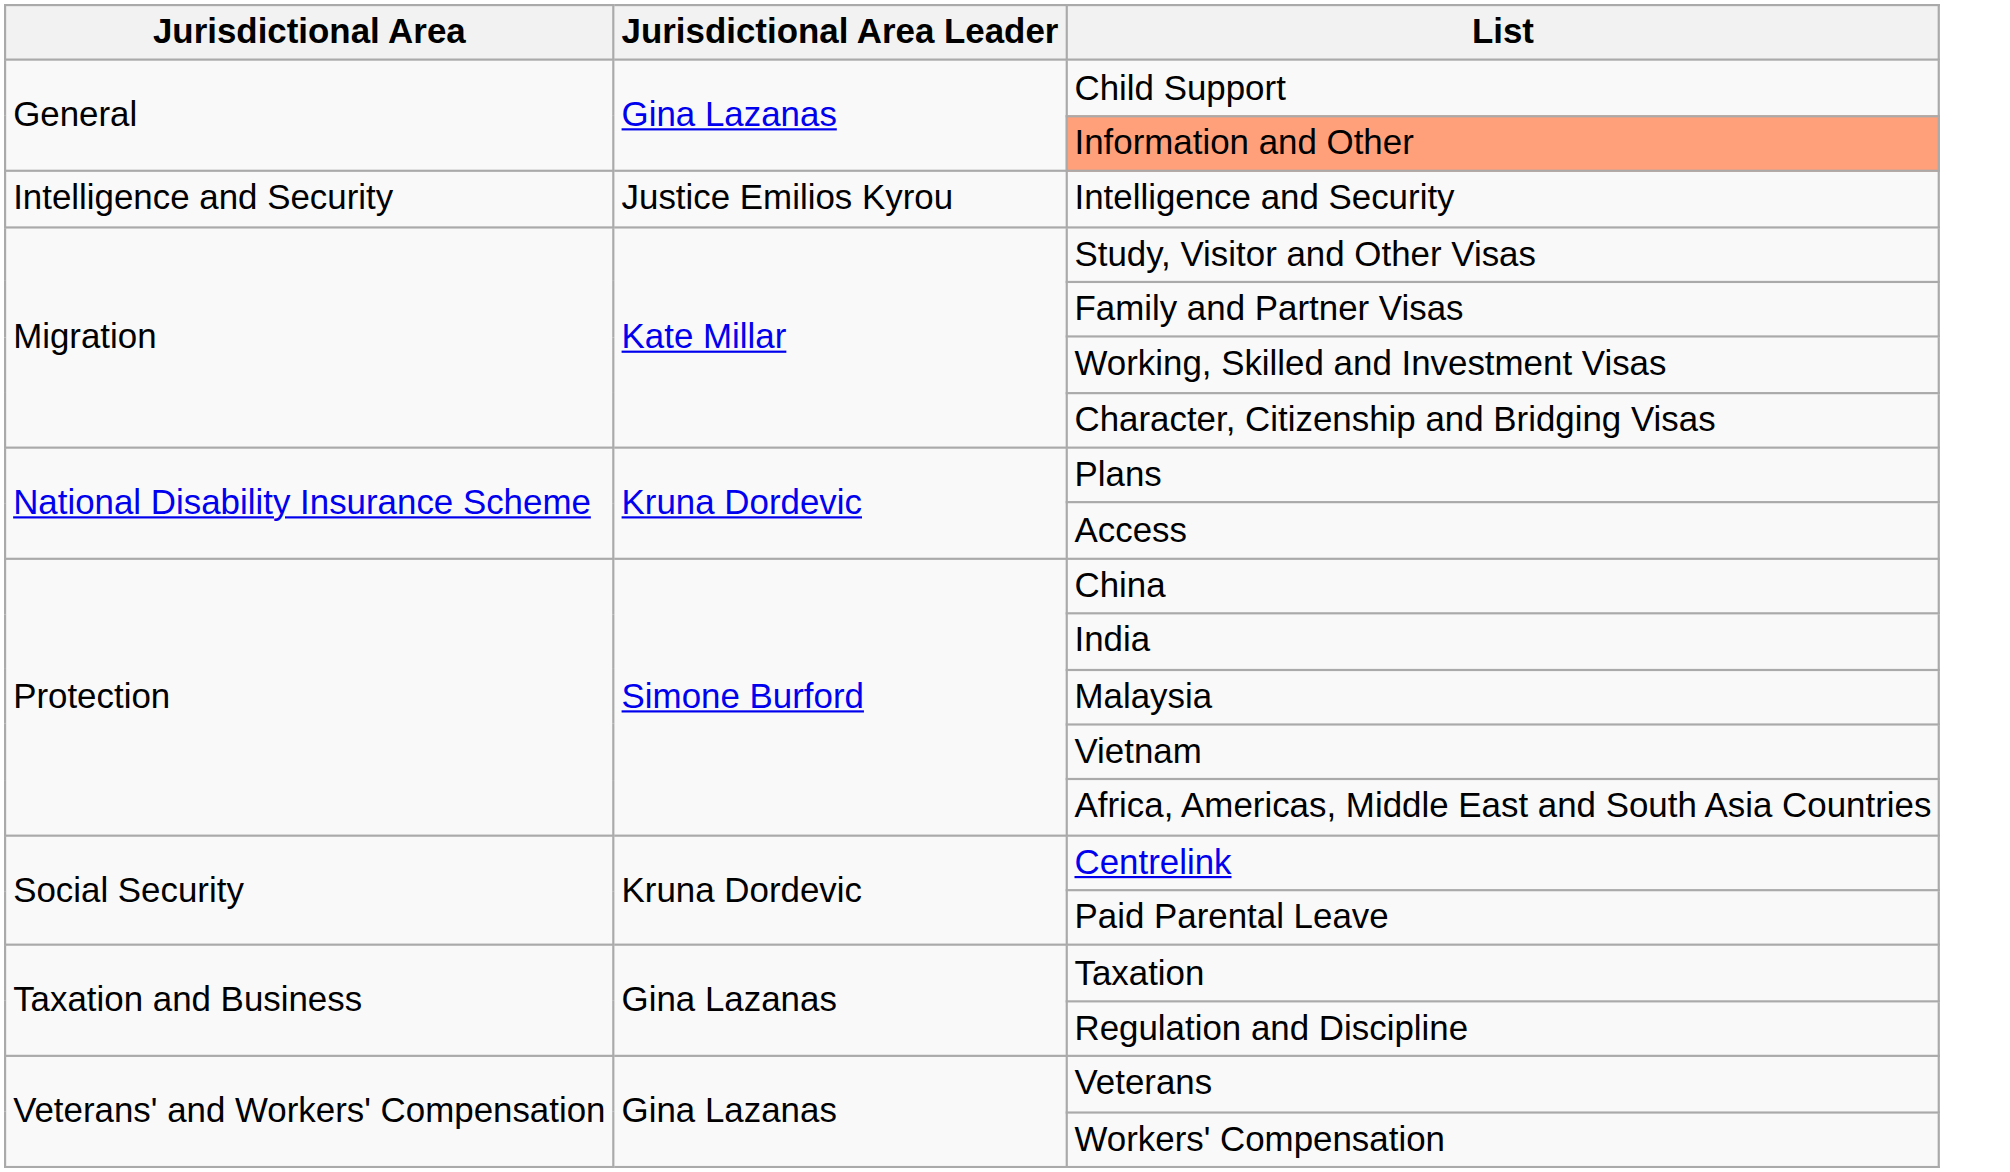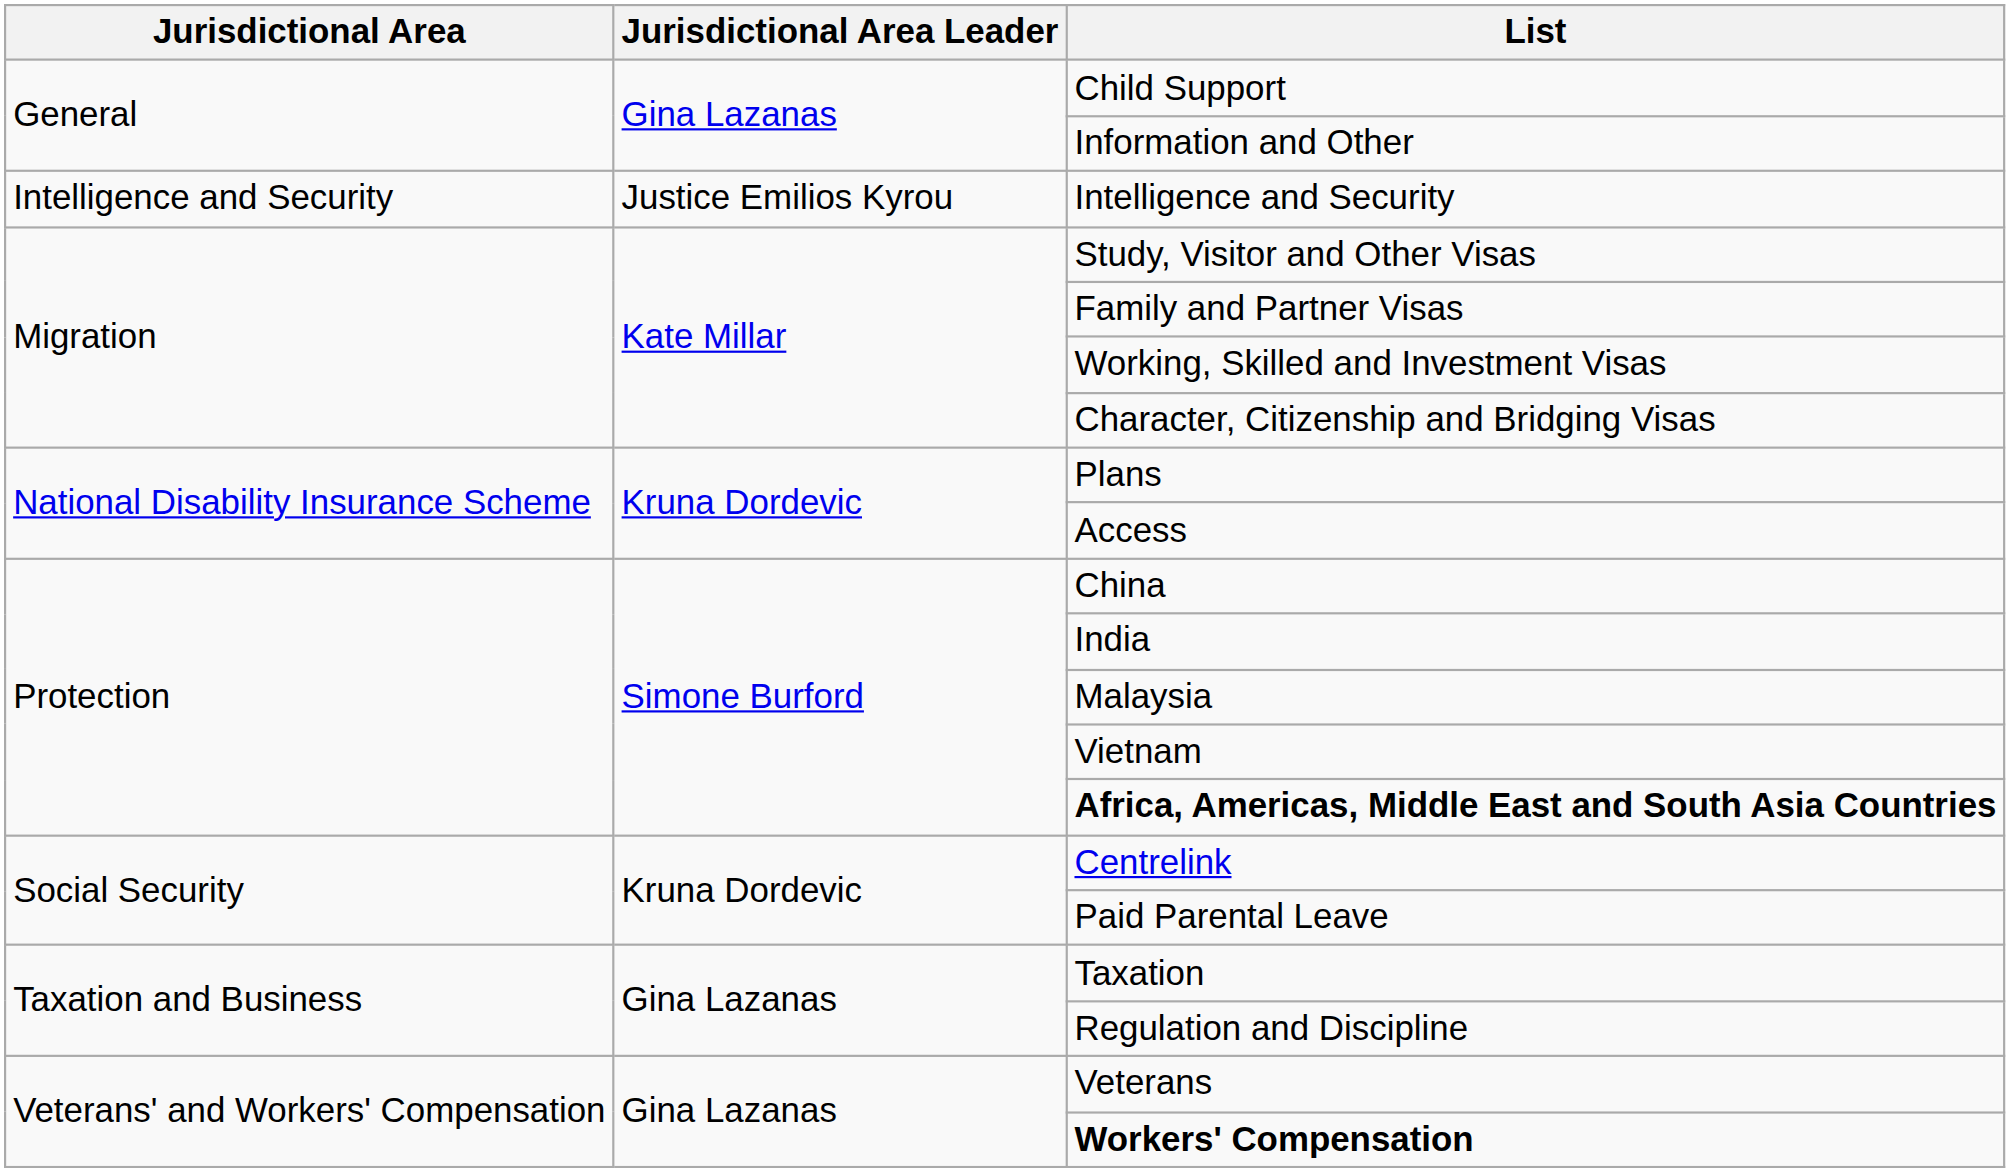(1244, 142) lightsalmon background -> (1244, 142) no background
(1503, 806) normal -> (1535, 806) bold
(1260, 1138) normal -> (1274, 1138) bold
